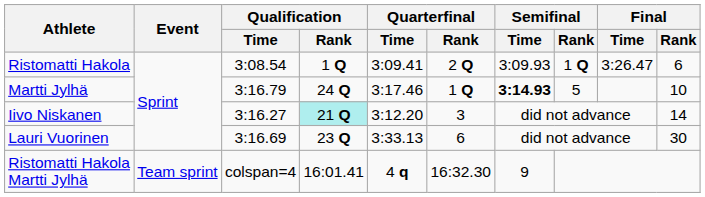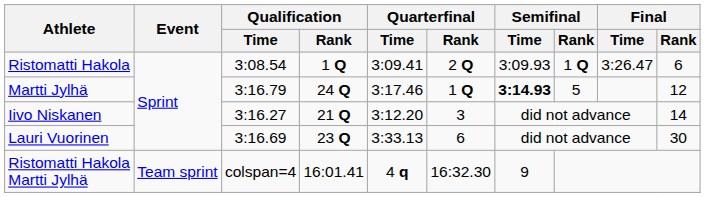(678, 90) 10 -> (678, 90) 12
(334, 114) paleturquoise background -> (334, 114) no background
